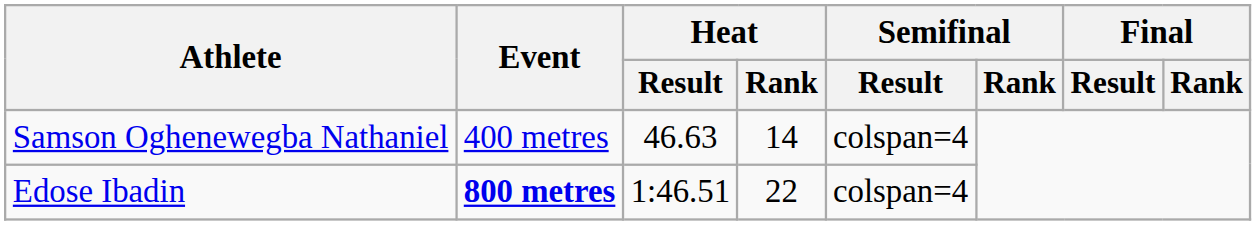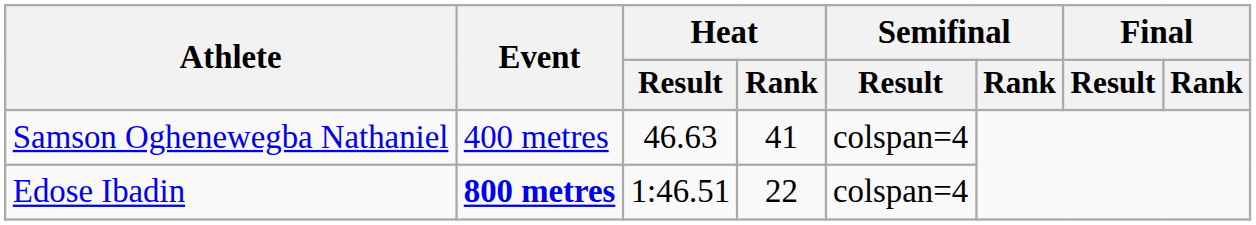(781, 137) 14 -> (781, 137) 41
